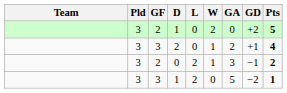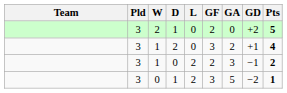columns swapped: (213, 12) <-> (158, 12)
